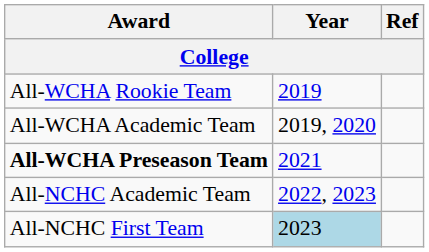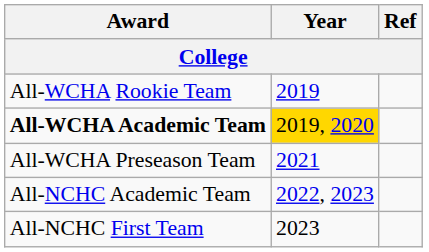(133, 125) normal -> (138, 125) bold
(327, 125) no background -> (325, 125) gold background
(139, 159) bold -> (133, 159) normal
(300, 228) lightblue background -> (298, 228) no background
